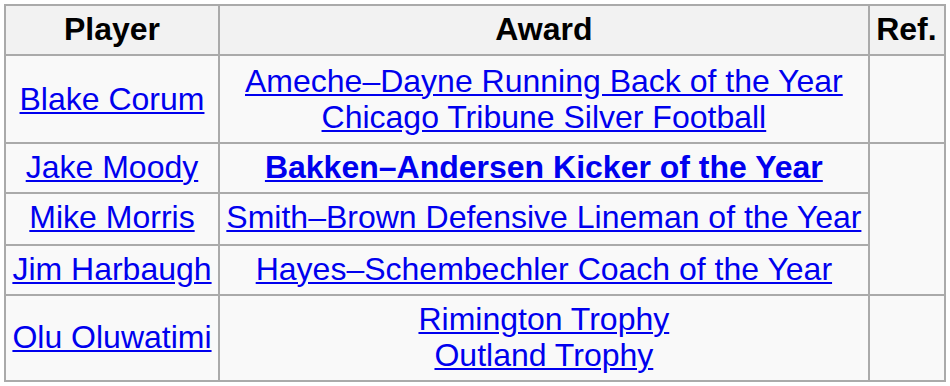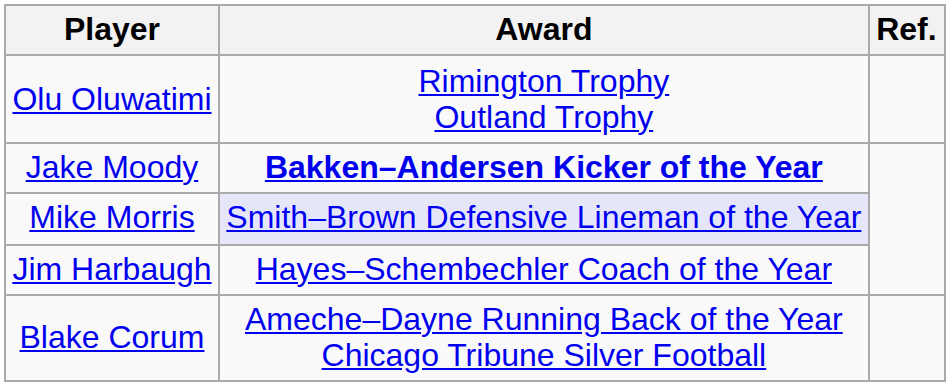rows swapped: (112, 98) <-> (112, 337)
(544, 218) no background -> (544, 218) lavender background
